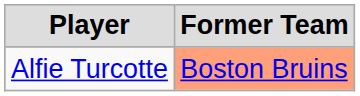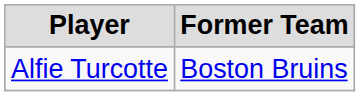(264, 68) lightsalmon background -> (264, 68) no background
